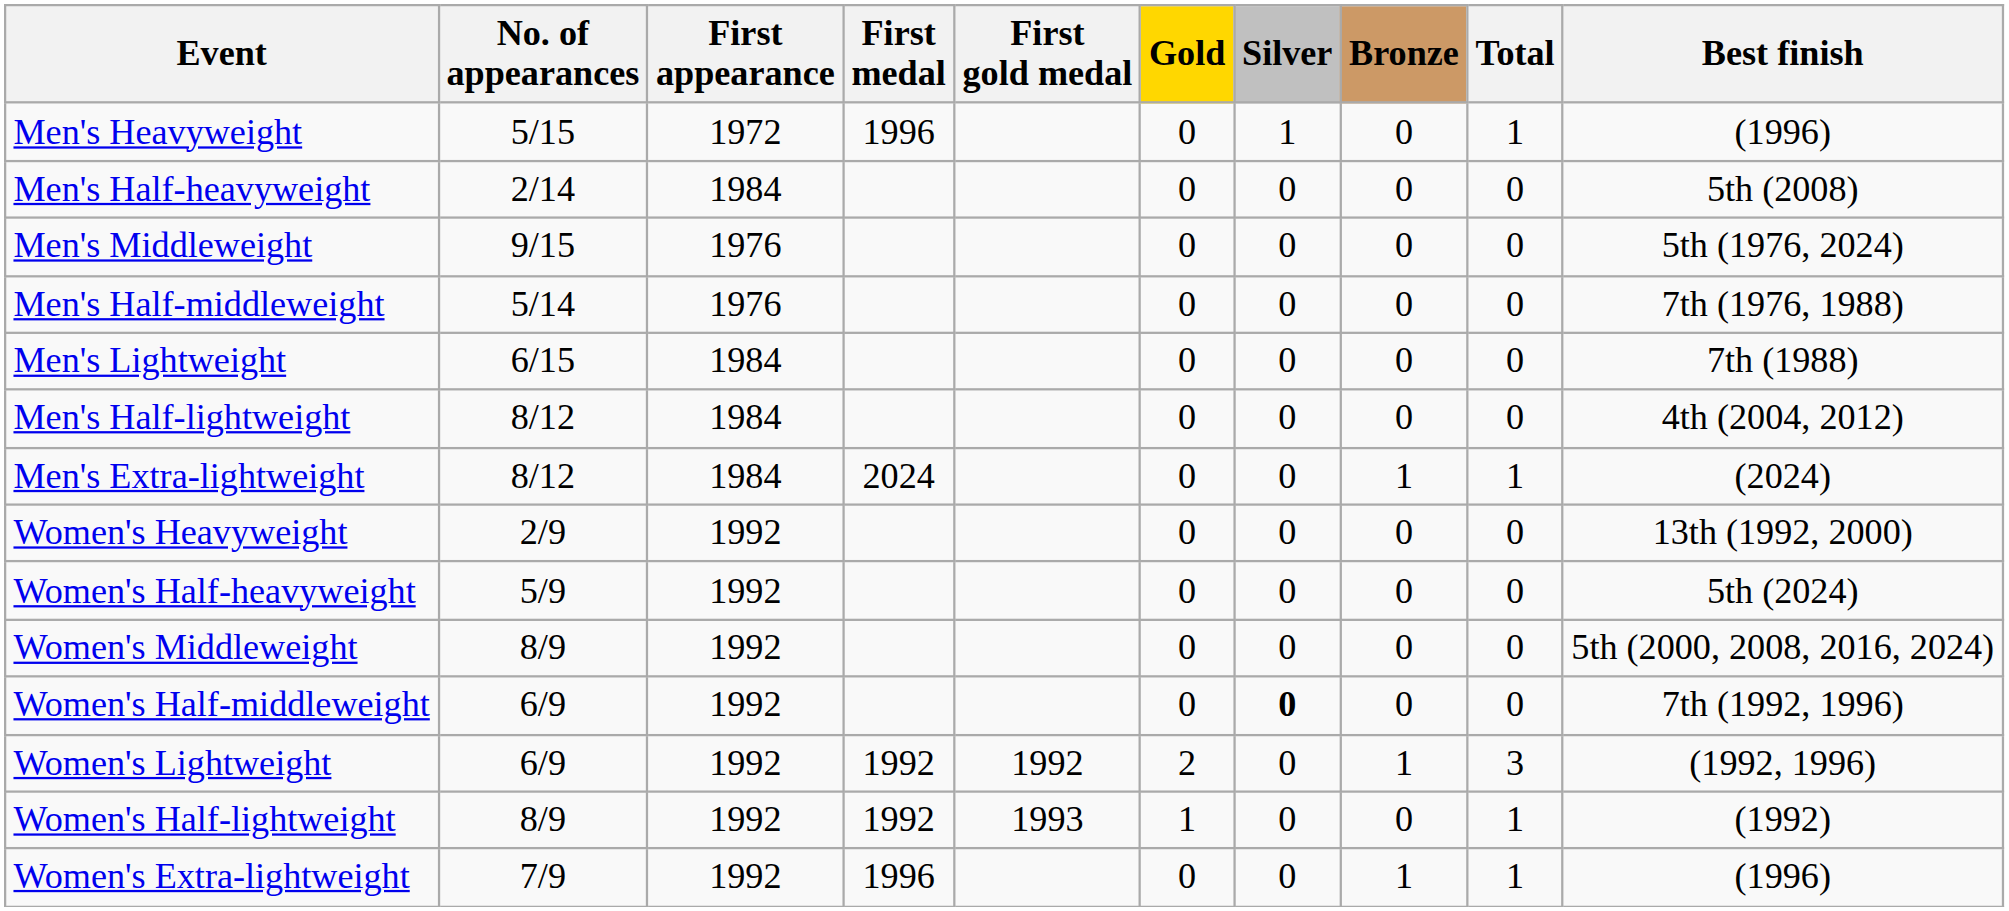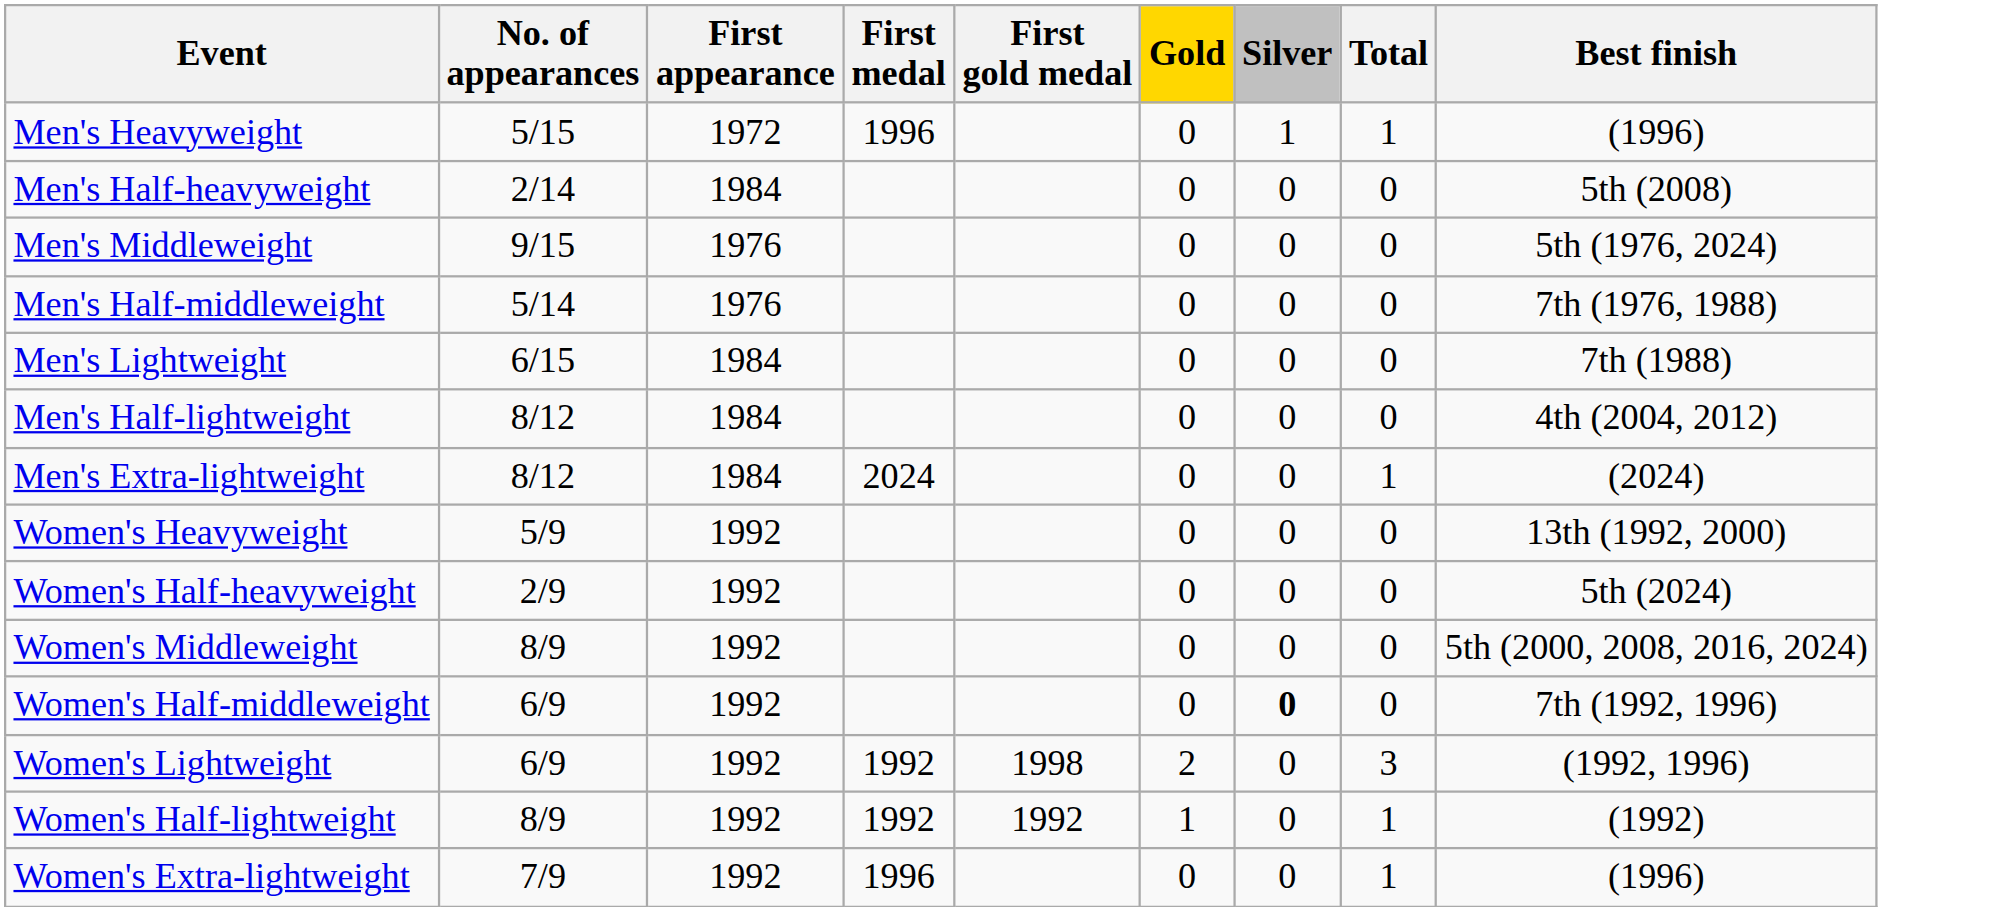- column: (1404, 53)
(543, 532) 2/9 -> (543, 532) 5/9
(543, 589) 5/9 -> (543, 589) 2/9
(1047, 762) 1992 -> (1047, 762) 1998
(1047, 819) 1993 -> (1047, 819) 1992
